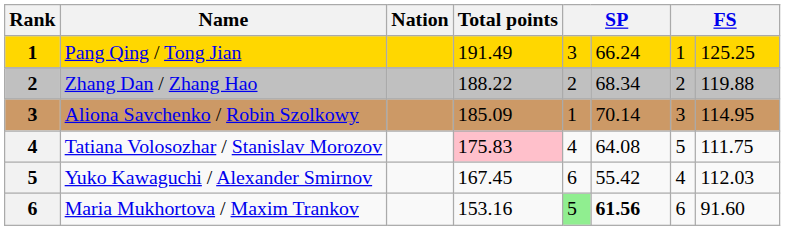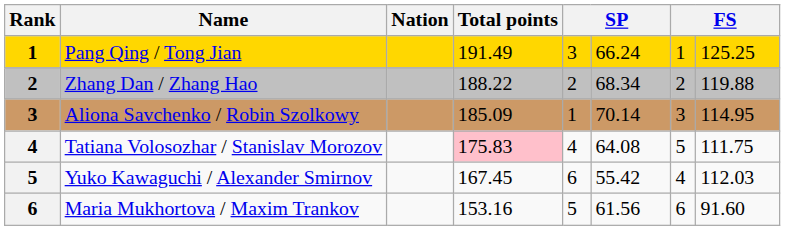(572, 209) lightgreen background -> (572, 209) no background
(618, 209) bold -> (618, 209) normal
